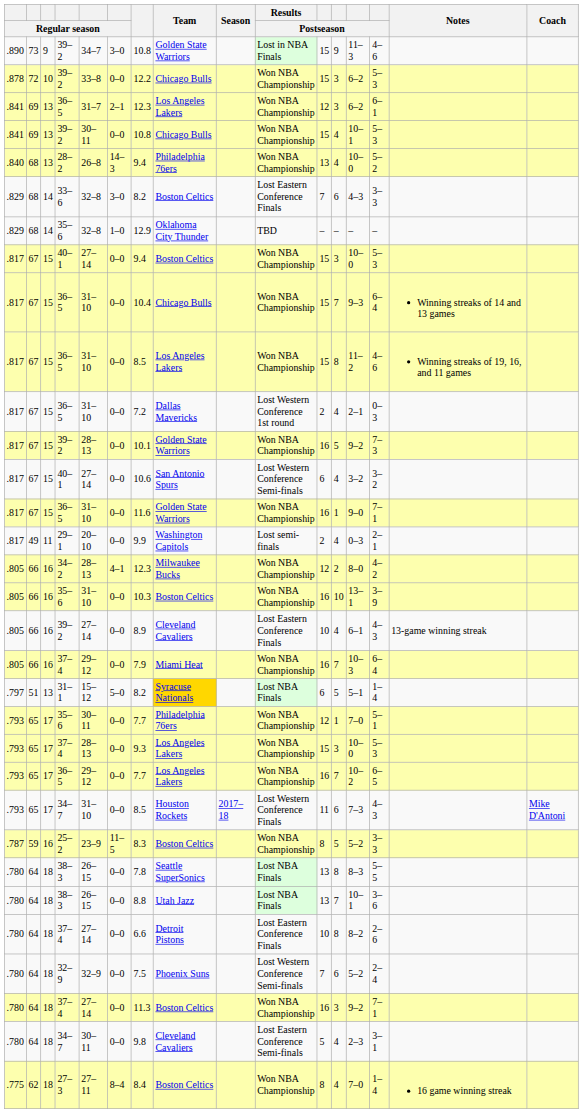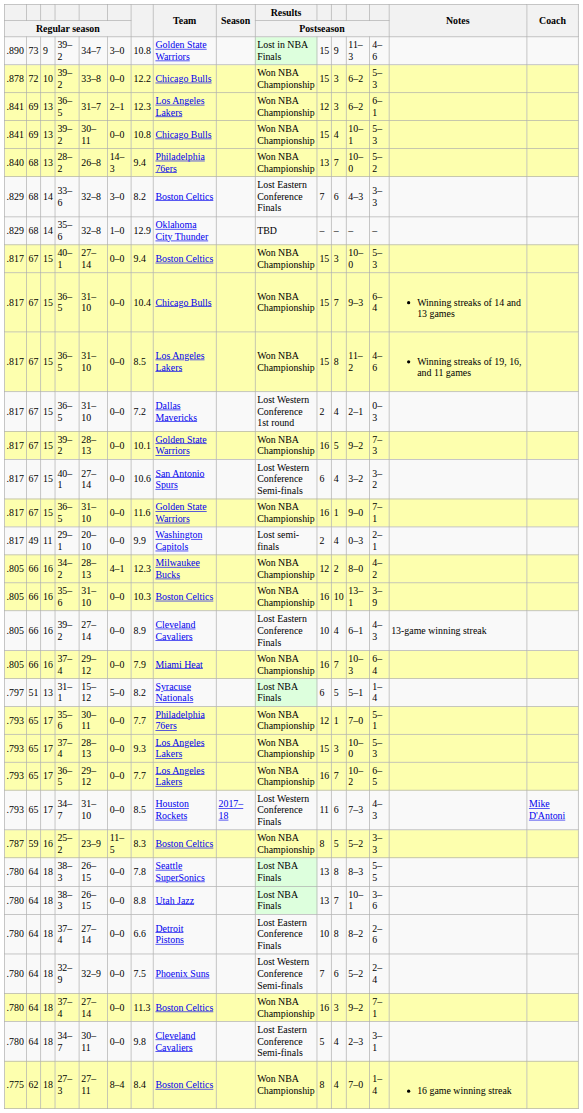(336, 163) 4 -> (336, 163) 7
(174, 692) gold background -> (174, 692) no background
